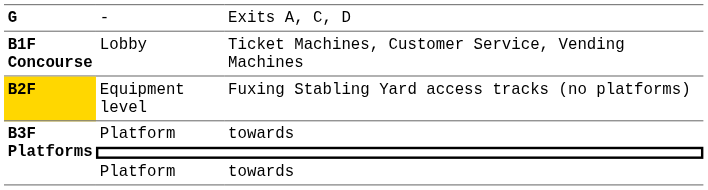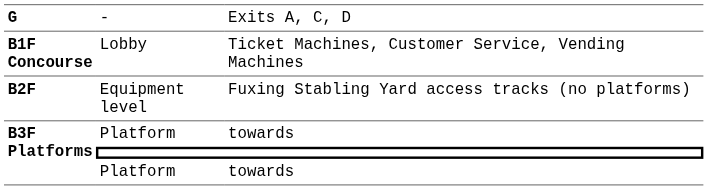(22, 89) gold background -> (22, 89) no background
